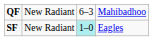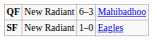(86, 28) paleturquoise background -> (86, 28) no background
